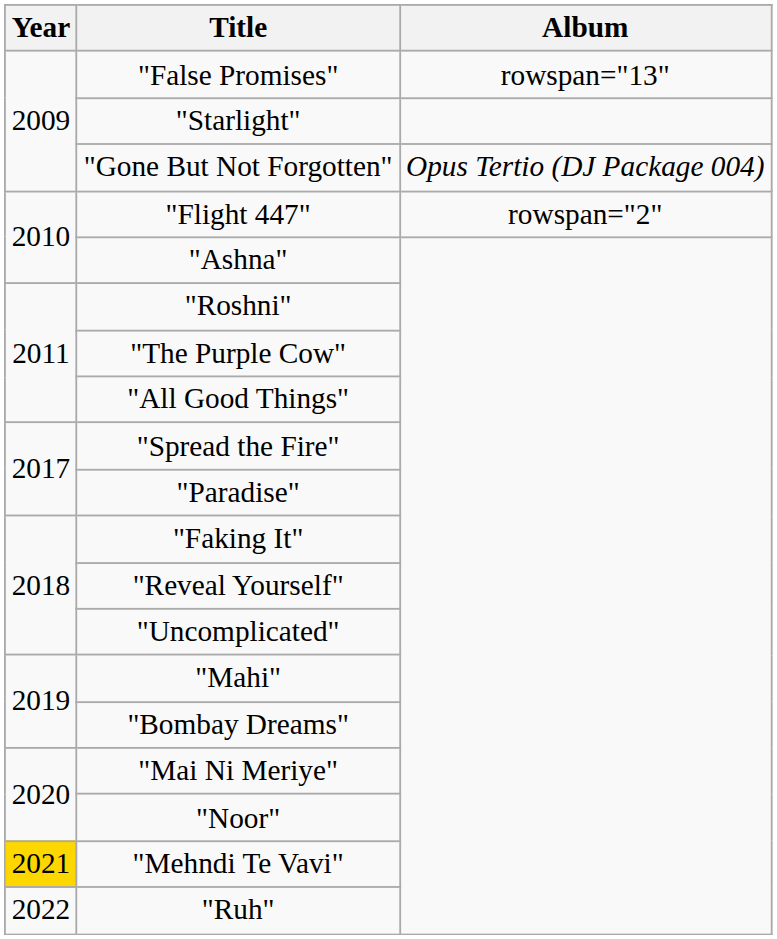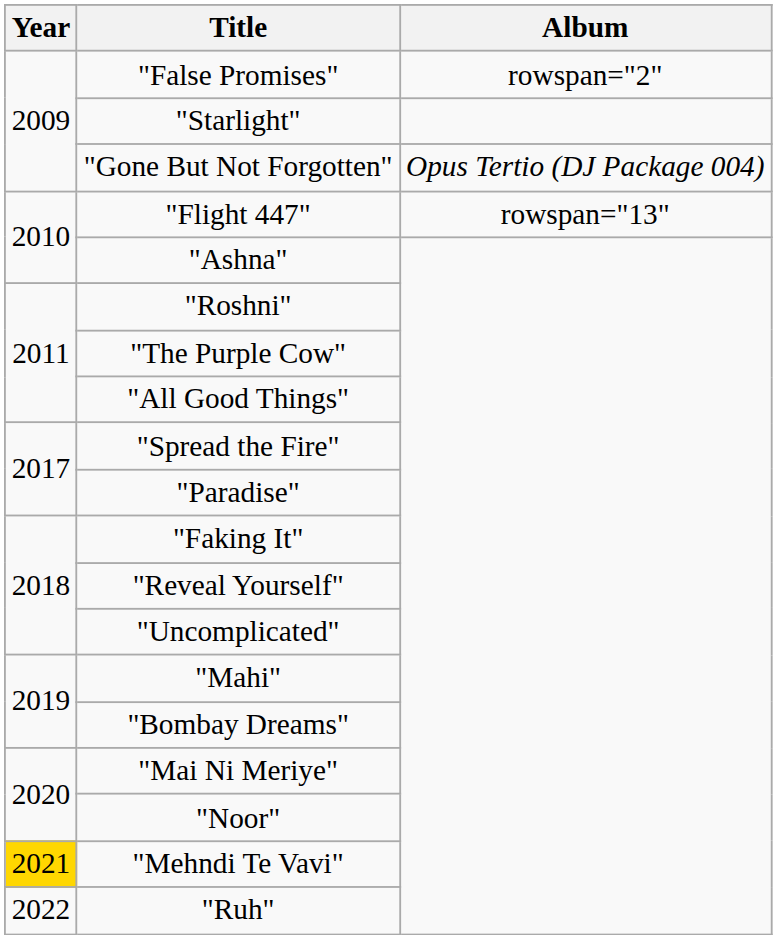(585, 74) rowspan="13" -> (585, 74) rowspan="2"
(585, 213) rowspan="2" -> (585, 213) rowspan="13"
